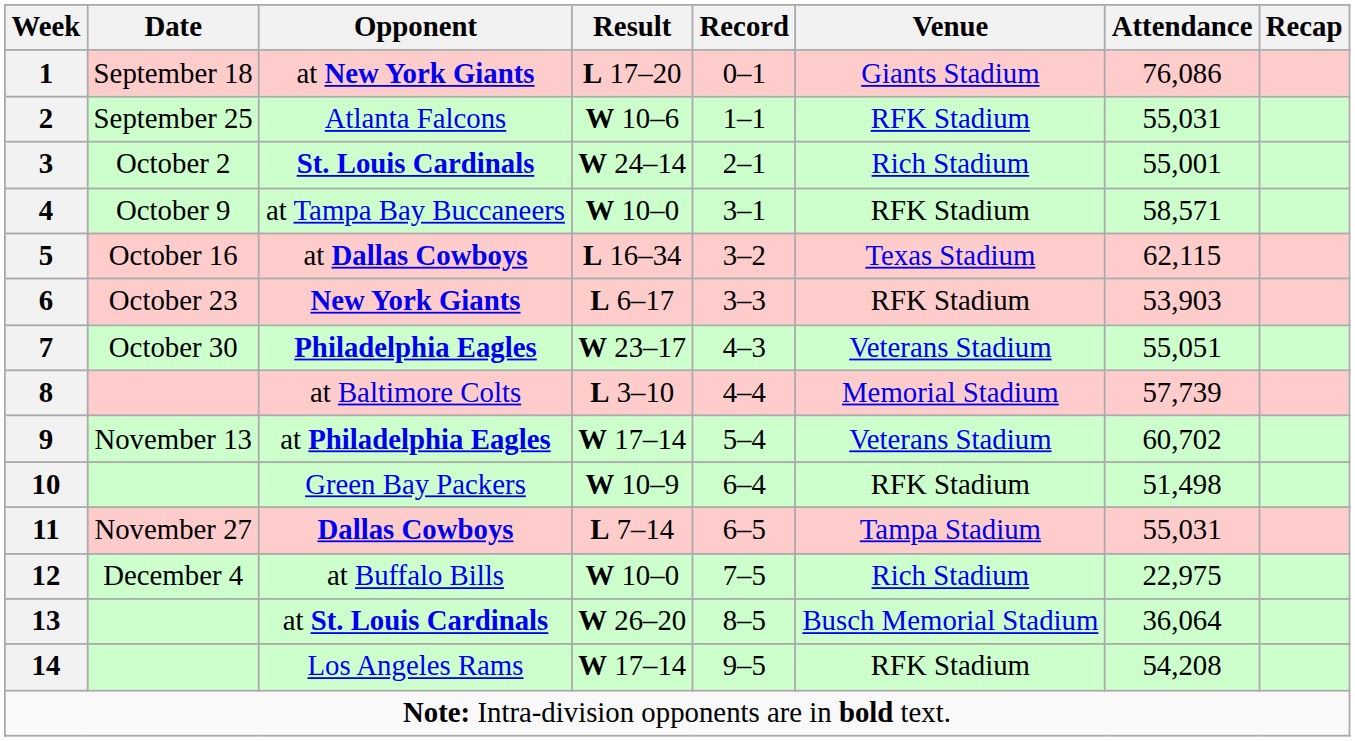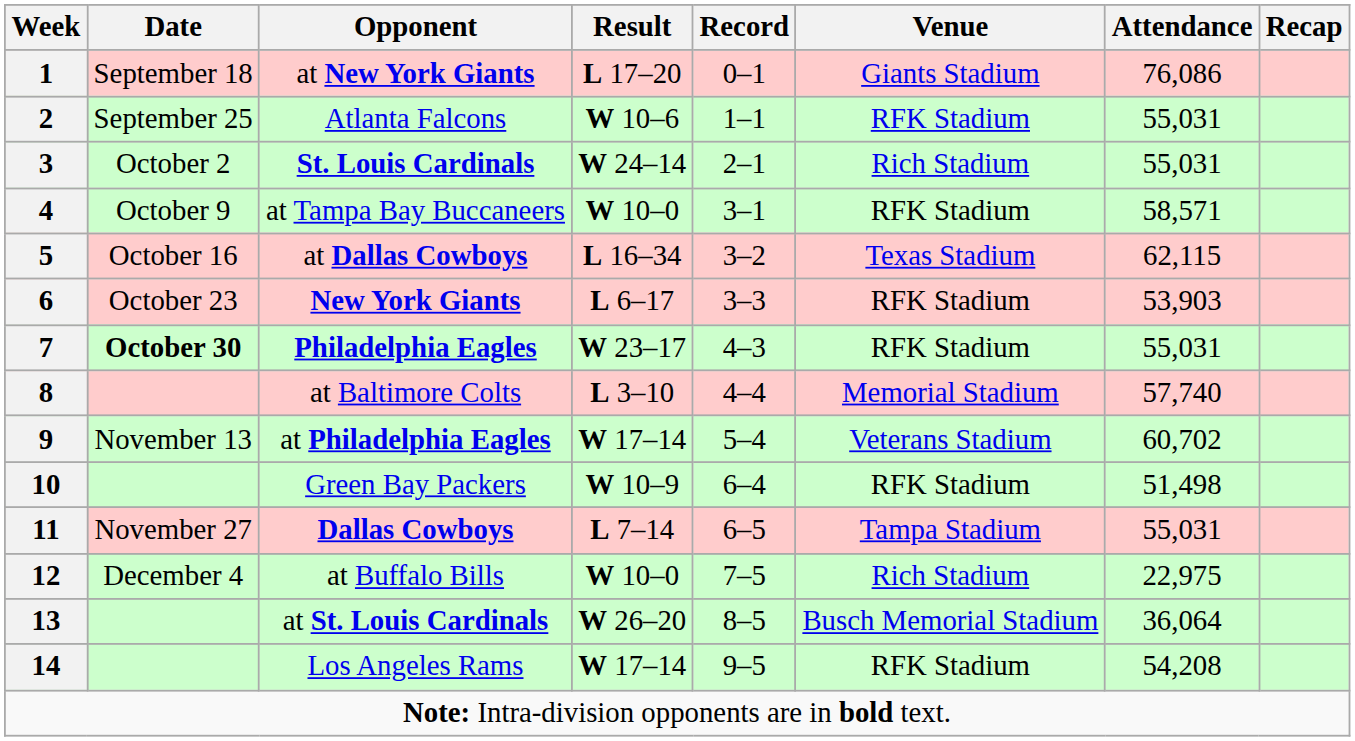(1182, 164) 55,001 -> (1182, 164) 55,031
(173, 347) normal -> (173, 347) bold
(950, 347) Veterans Stadium -> (950, 347) RFK Stadium
(1182, 347) 55,051 -> (1182, 347) 55,031
(1182, 392) 57,739 -> (1182, 392) 57,740
